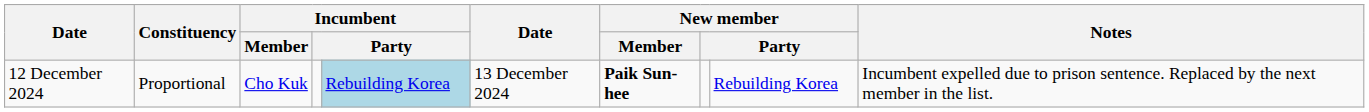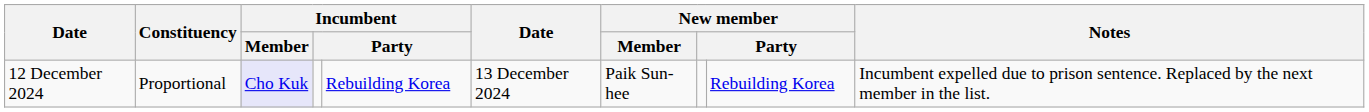(276, 83) no background -> (276, 83) lavender background
(388, 83) lightblue background -> (388, 83) no background
(641, 83) bold -> (639, 83) normal
